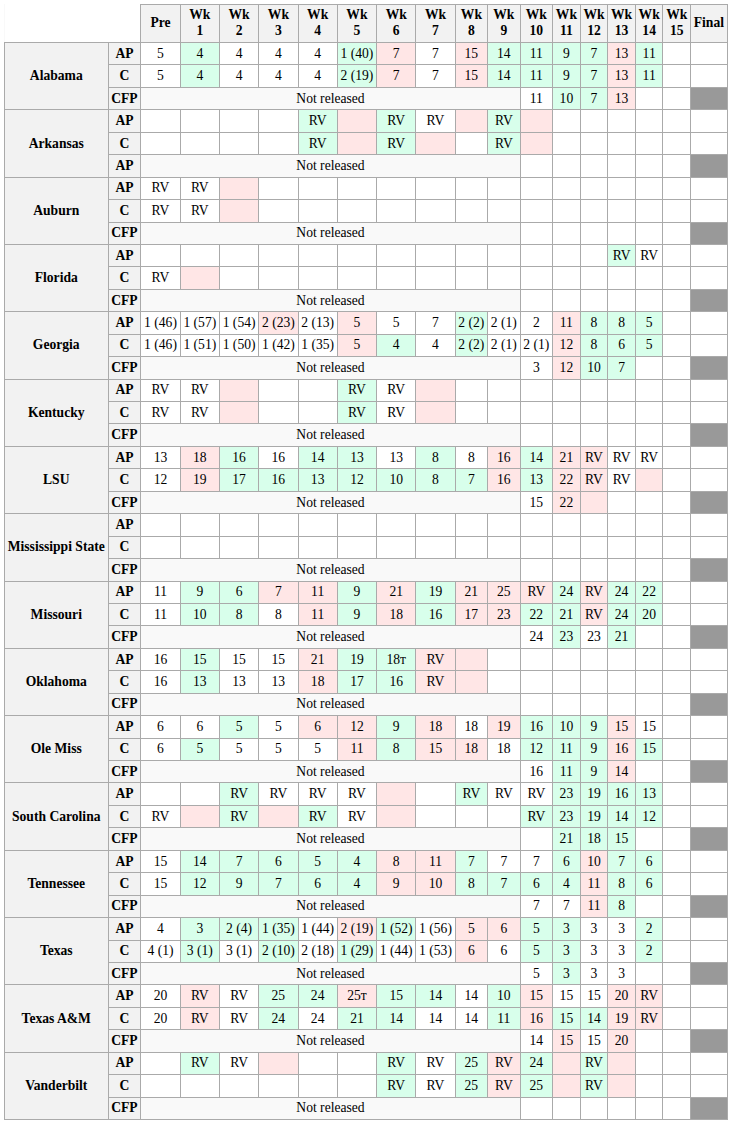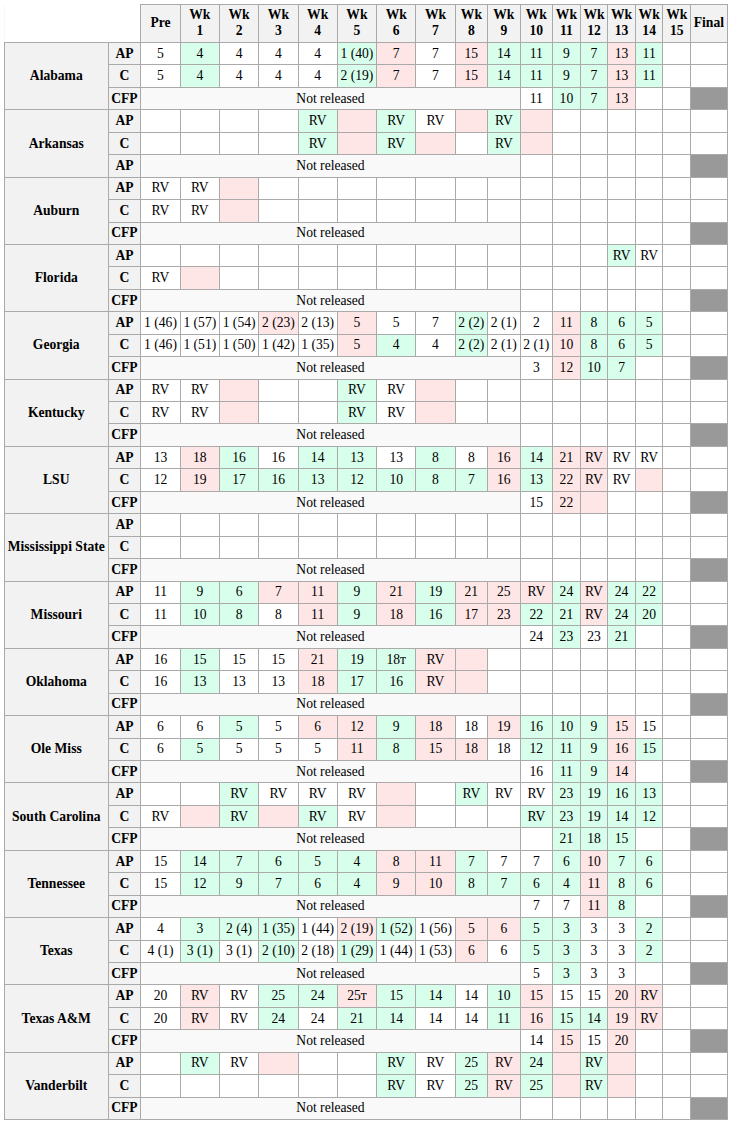(622, 322) 8 -> (622, 322) 6
(566, 345) 12 -> (566, 345) 10
